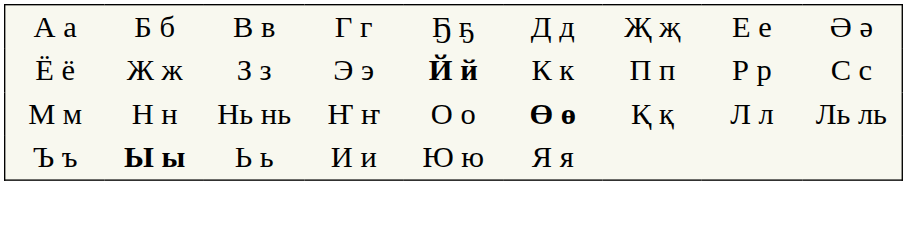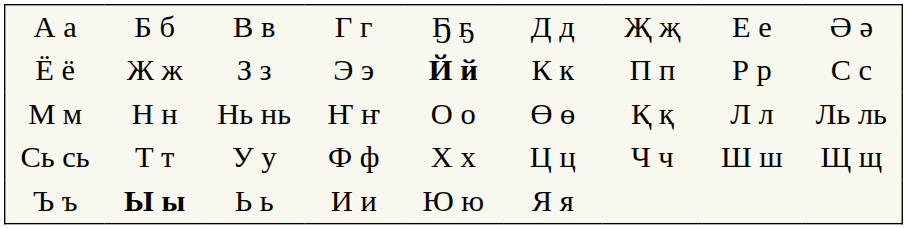(553, 113) bold -> (553, 113) normal
+ row: (55, 157)
